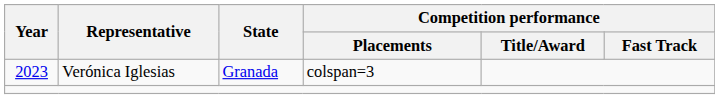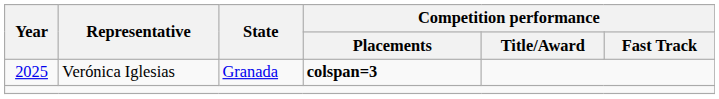(32, 72) 2023 -> (32, 72) 2025
(341, 72) normal -> (342, 72) bold
